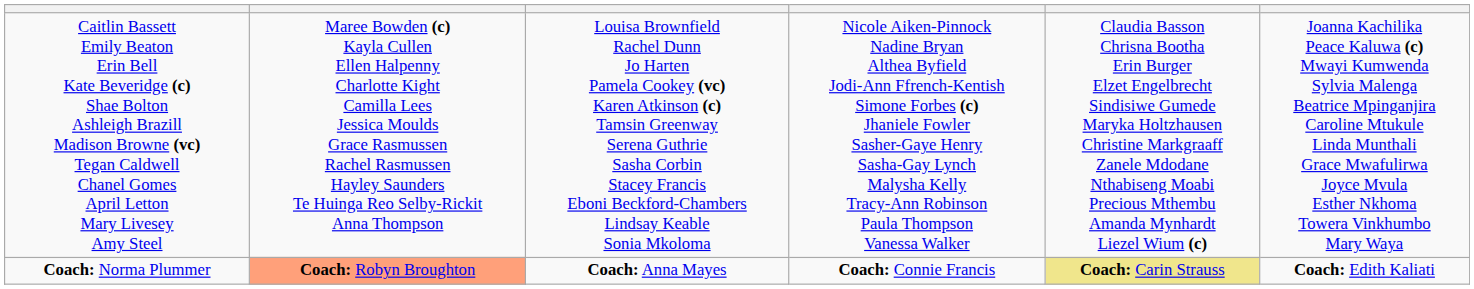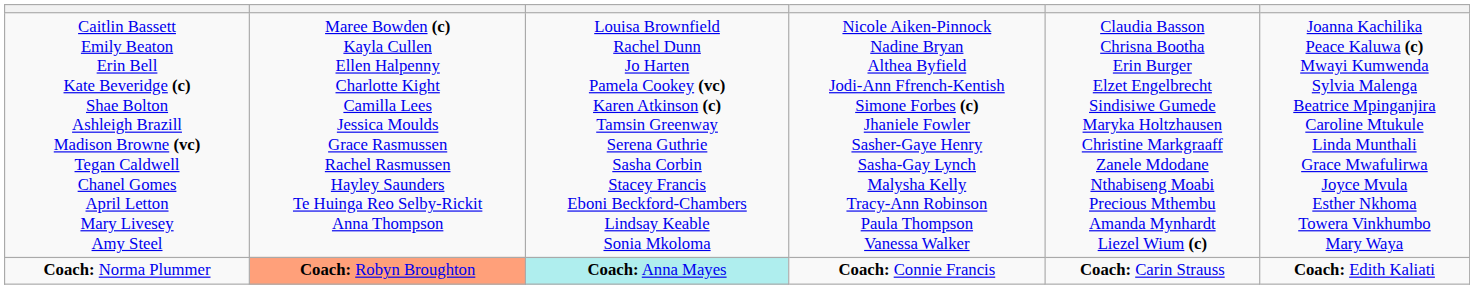(657, 270) no background -> (657, 270) paleturquoise background
(1152, 270) khaki background -> (1152, 270) no background
